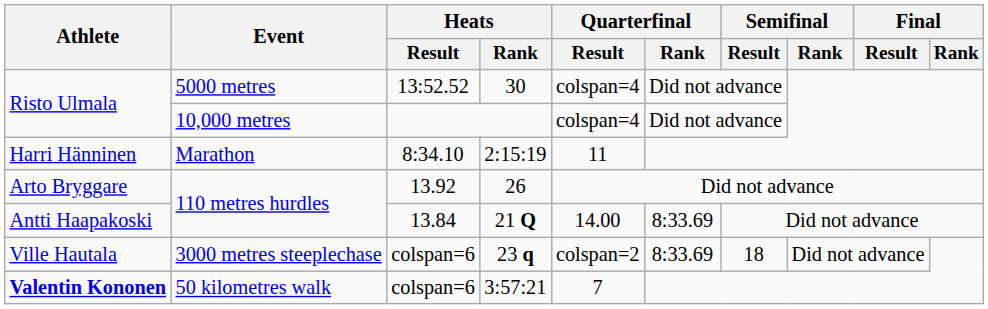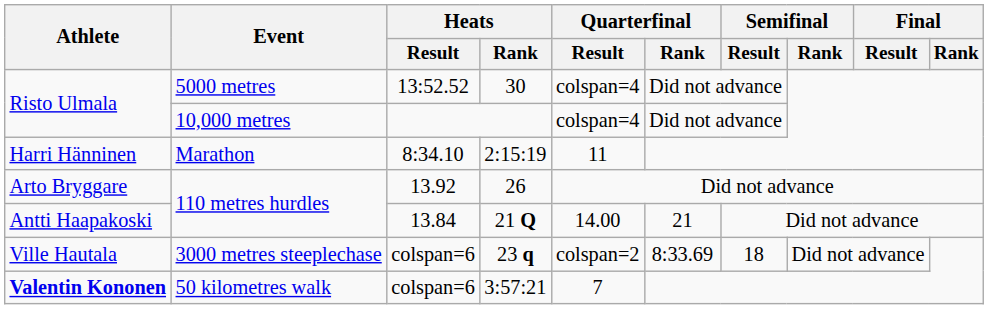(682, 220) 8:33.69 -> (682, 220) 21
